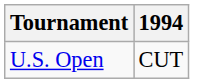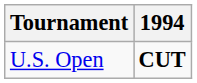(161, 59) normal -> (162, 59) bold
